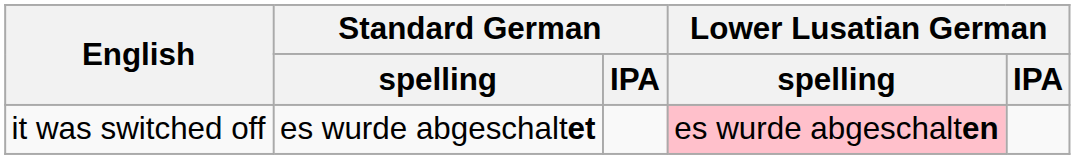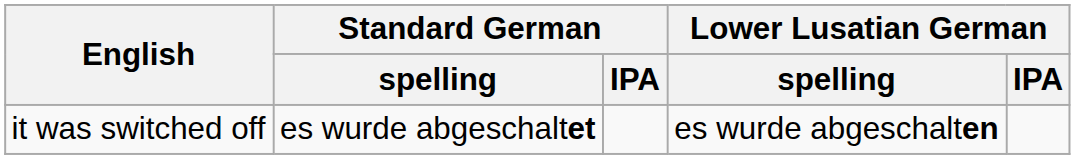(836, 128) pink background -> (836, 128) no background
